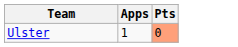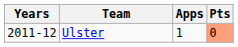+ column: (32, 14)
